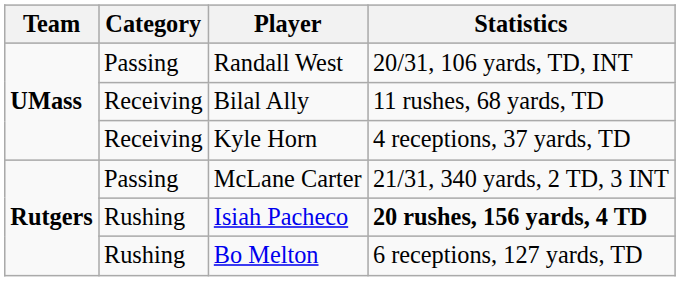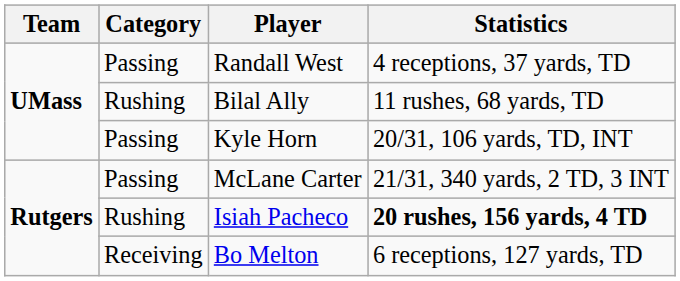(503, 62) 20/31, 106 yards, TD, INT -> (502, 62) 4 receptions, 37 yards, TD
(153, 101) Receiving -> (145, 101) Rushing
(153, 139) Receiving -> (141, 139) Passing
(502, 139) 4 receptions, 37 yards, TD -> (503, 139) 20/31, 106 yards, TD, INT
(145, 255) Rushing -> (153, 255) Receiving
